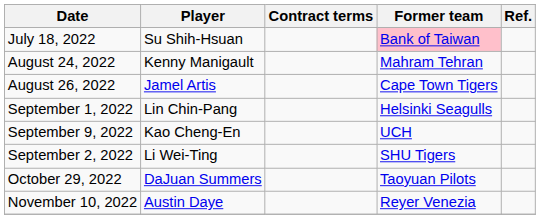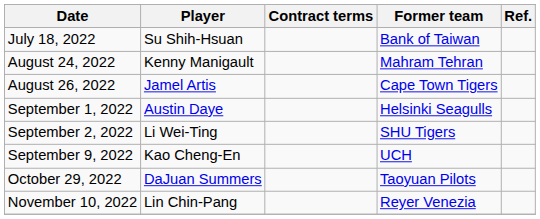(430, 39) pink background -> (430, 39) no background
(191, 109) Lin Chin-Pang -> (184, 109) Austin Daye
rows swapped: (70, 156) <-> (70, 132)
(184, 202) Austin Daye -> (191, 202) Lin Chin-Pang
